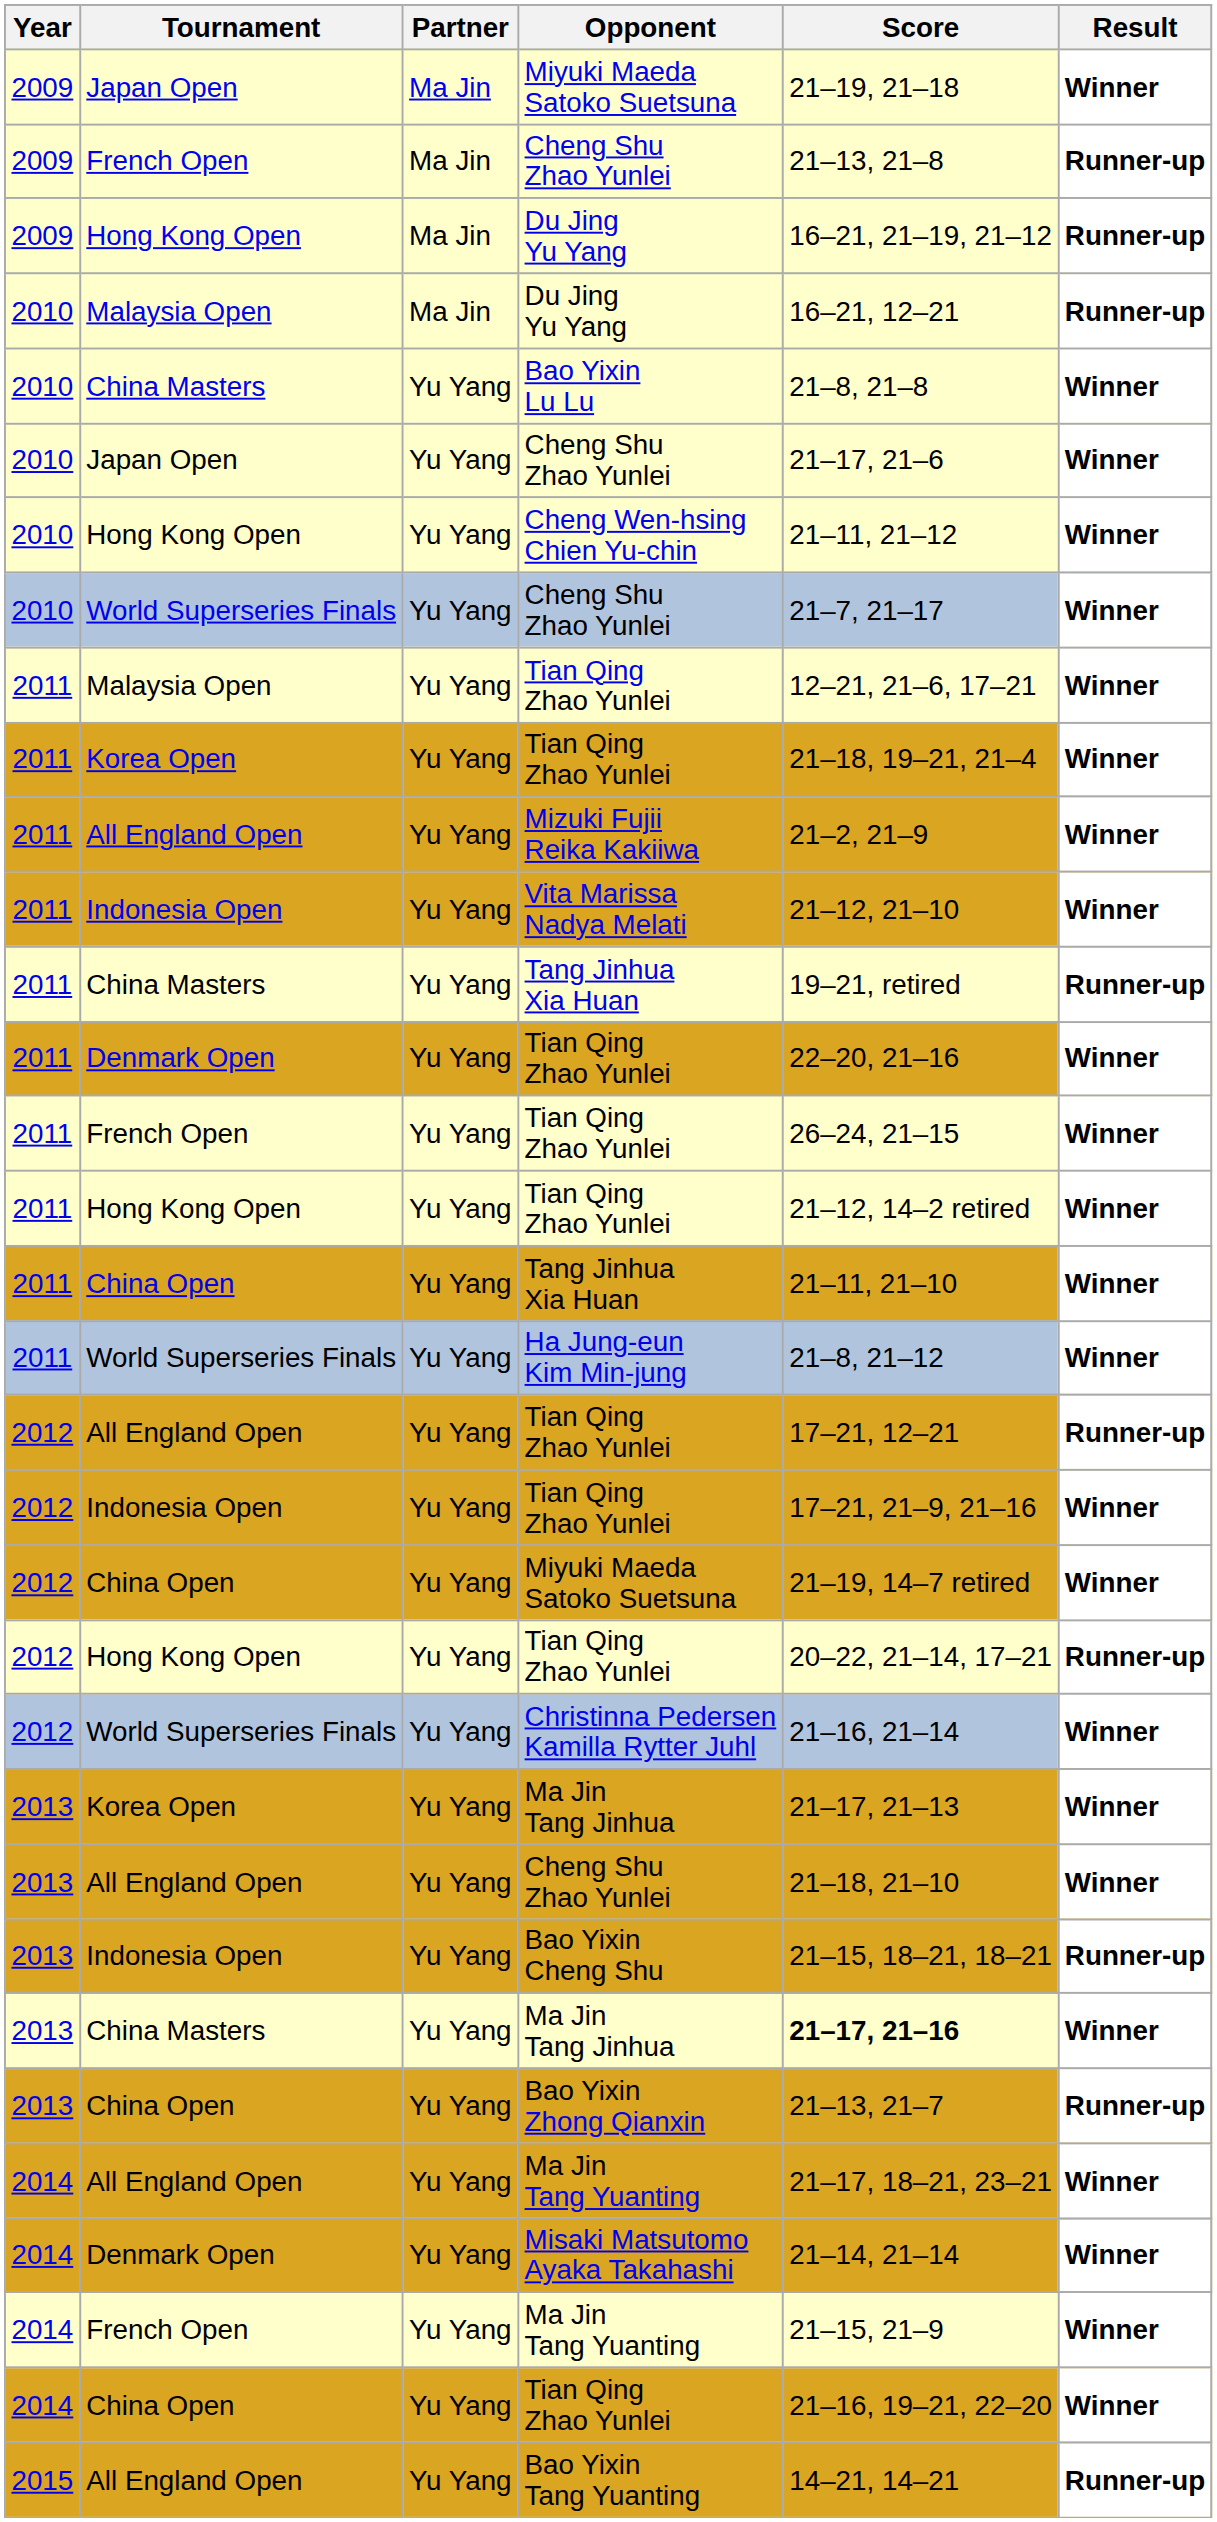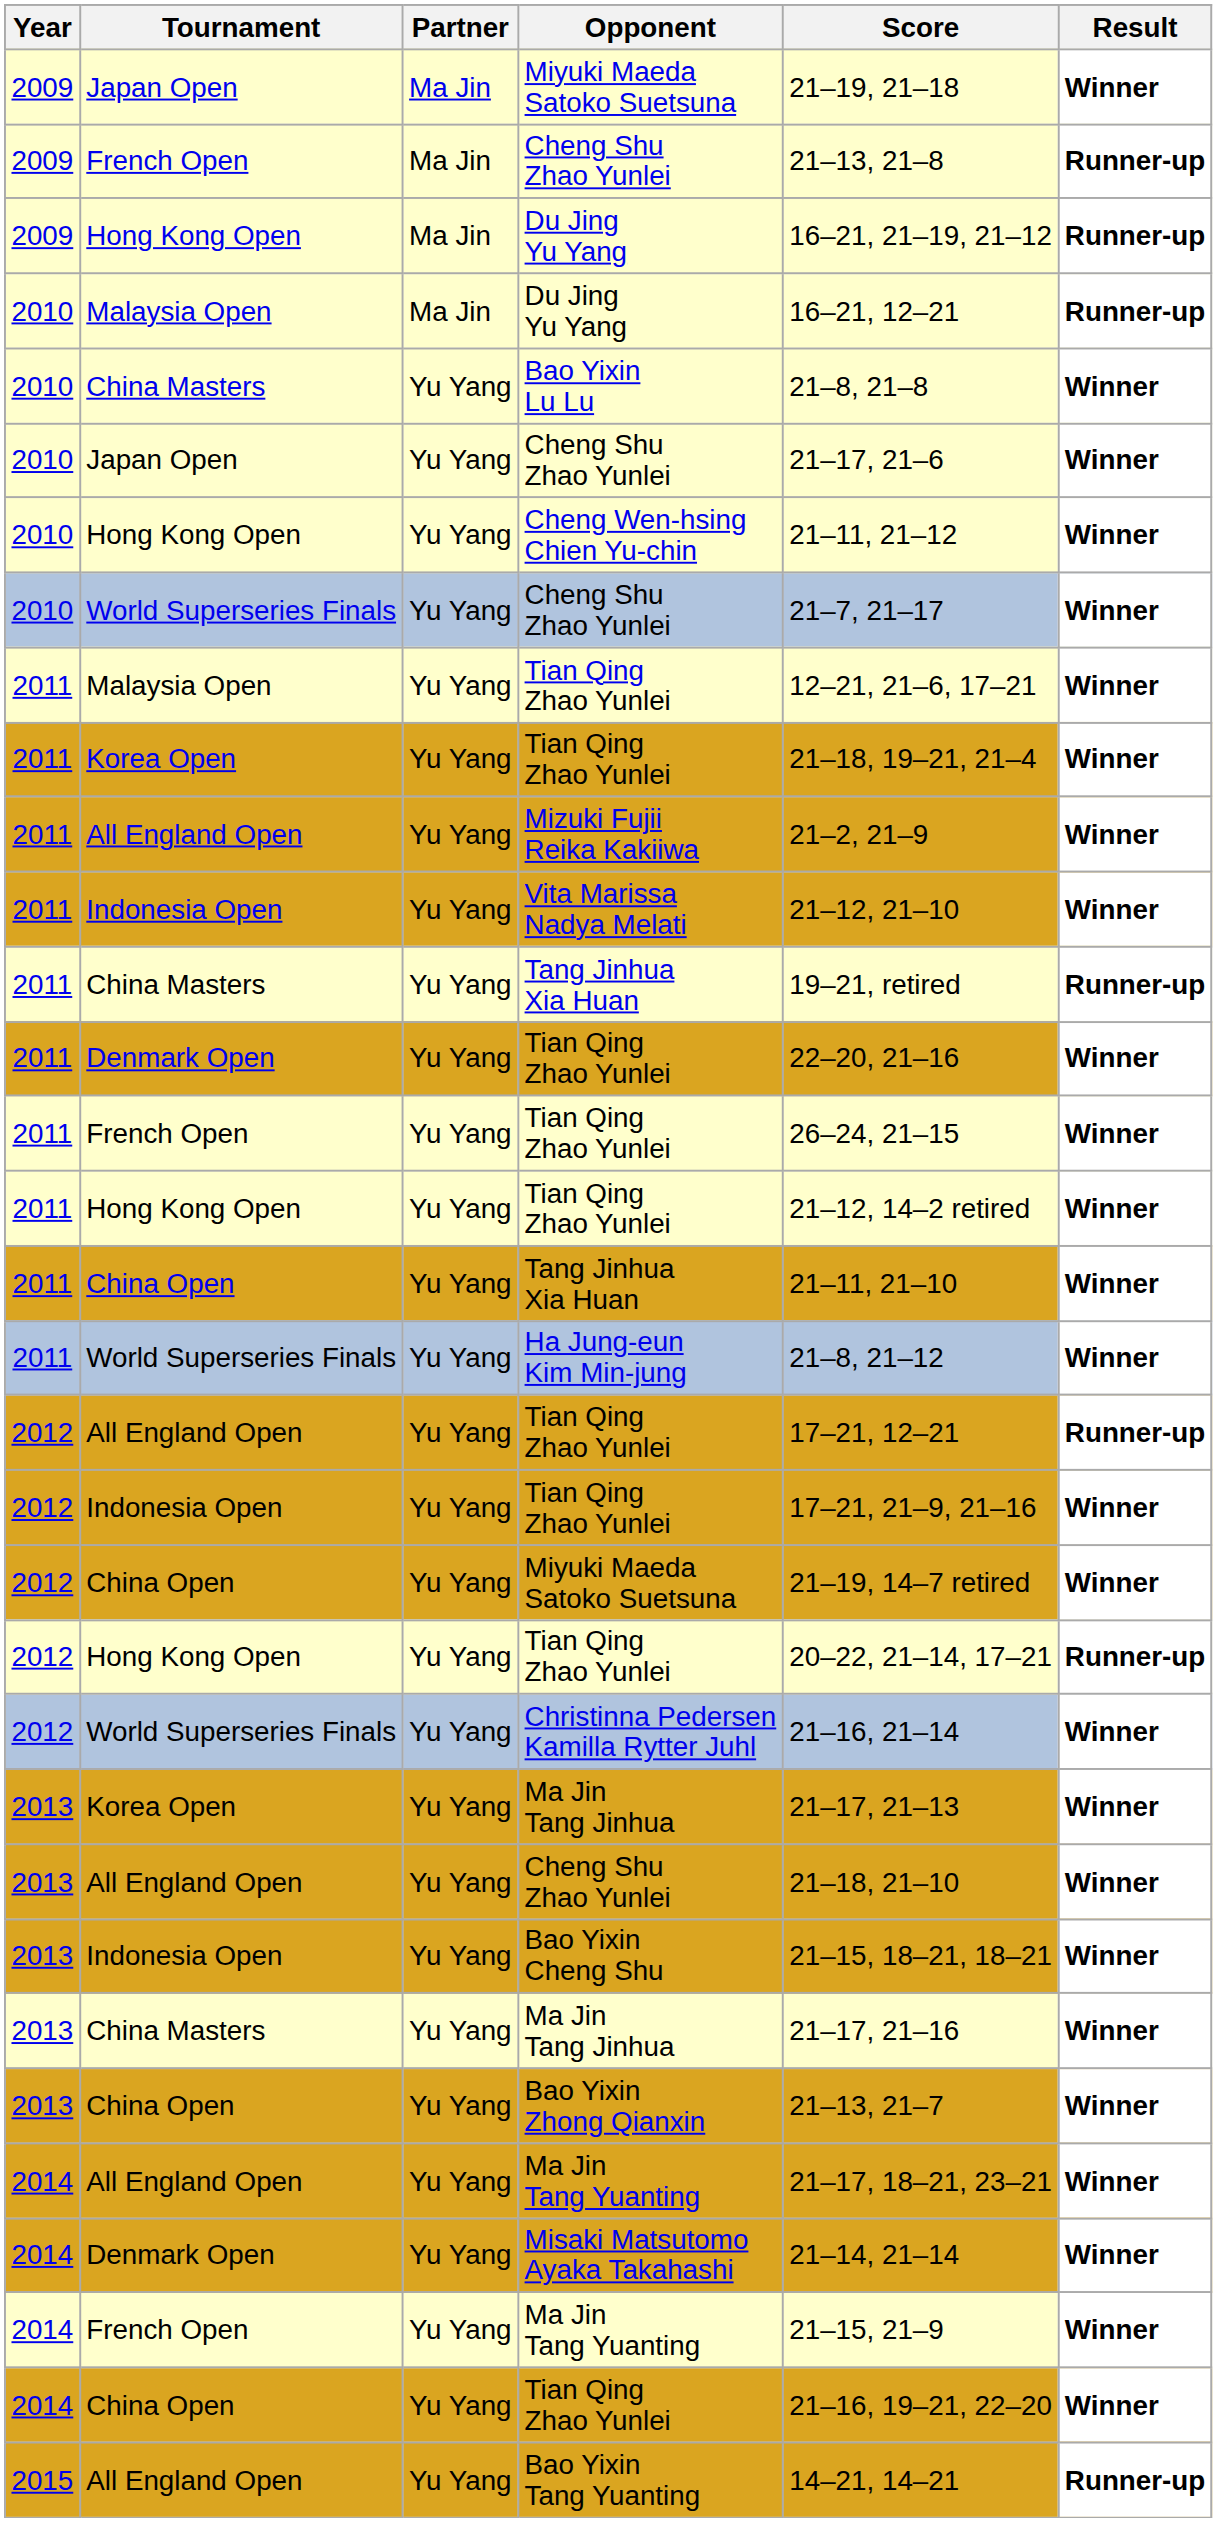(1135, 1956) Runner-up -> (1112, 1956) Winner
(874, 2031) bold -> (874, 2031) normal
(1135, 2106) Runner-up -> (1112, 2106) Winner
